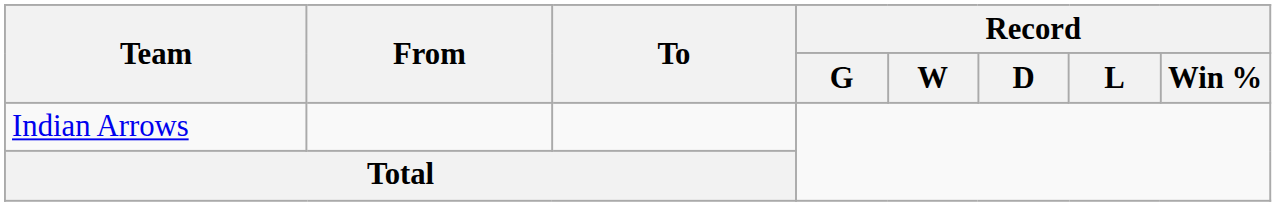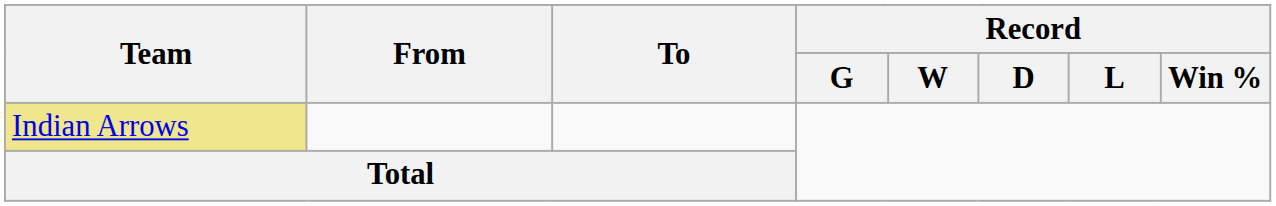(100, 126) no background -> (100, 126) khaki background
